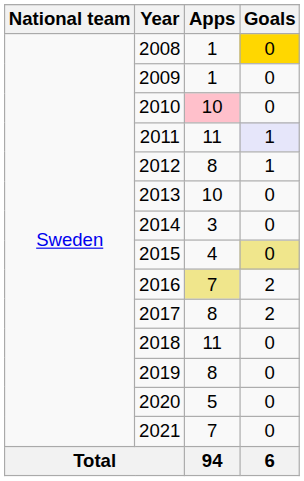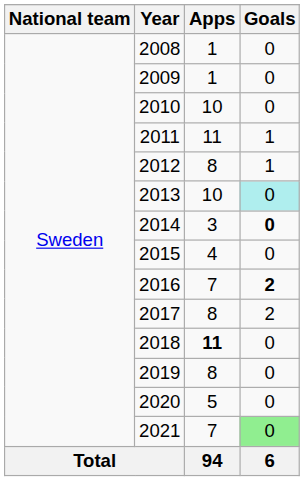(270, 48) gold background -> (270, 48) no background
(212, 107) pink background -> (212, 107) no background
(270, 136) lavender background -> (270, 136) no background
(270, 195) no background -> (270, 195) paleturquoise background
(270, 225) normal -> (270, 225) bold
(270, 254) khaki background -> (270, 254) no background
(212, 284) khaki background -> (212, 284) no background
(270, 284) normal -> (270, 284) bold
(212, 343) normal -> (212, 343) bold
(270, 431) no background -> (270, 431) lightgreen background
